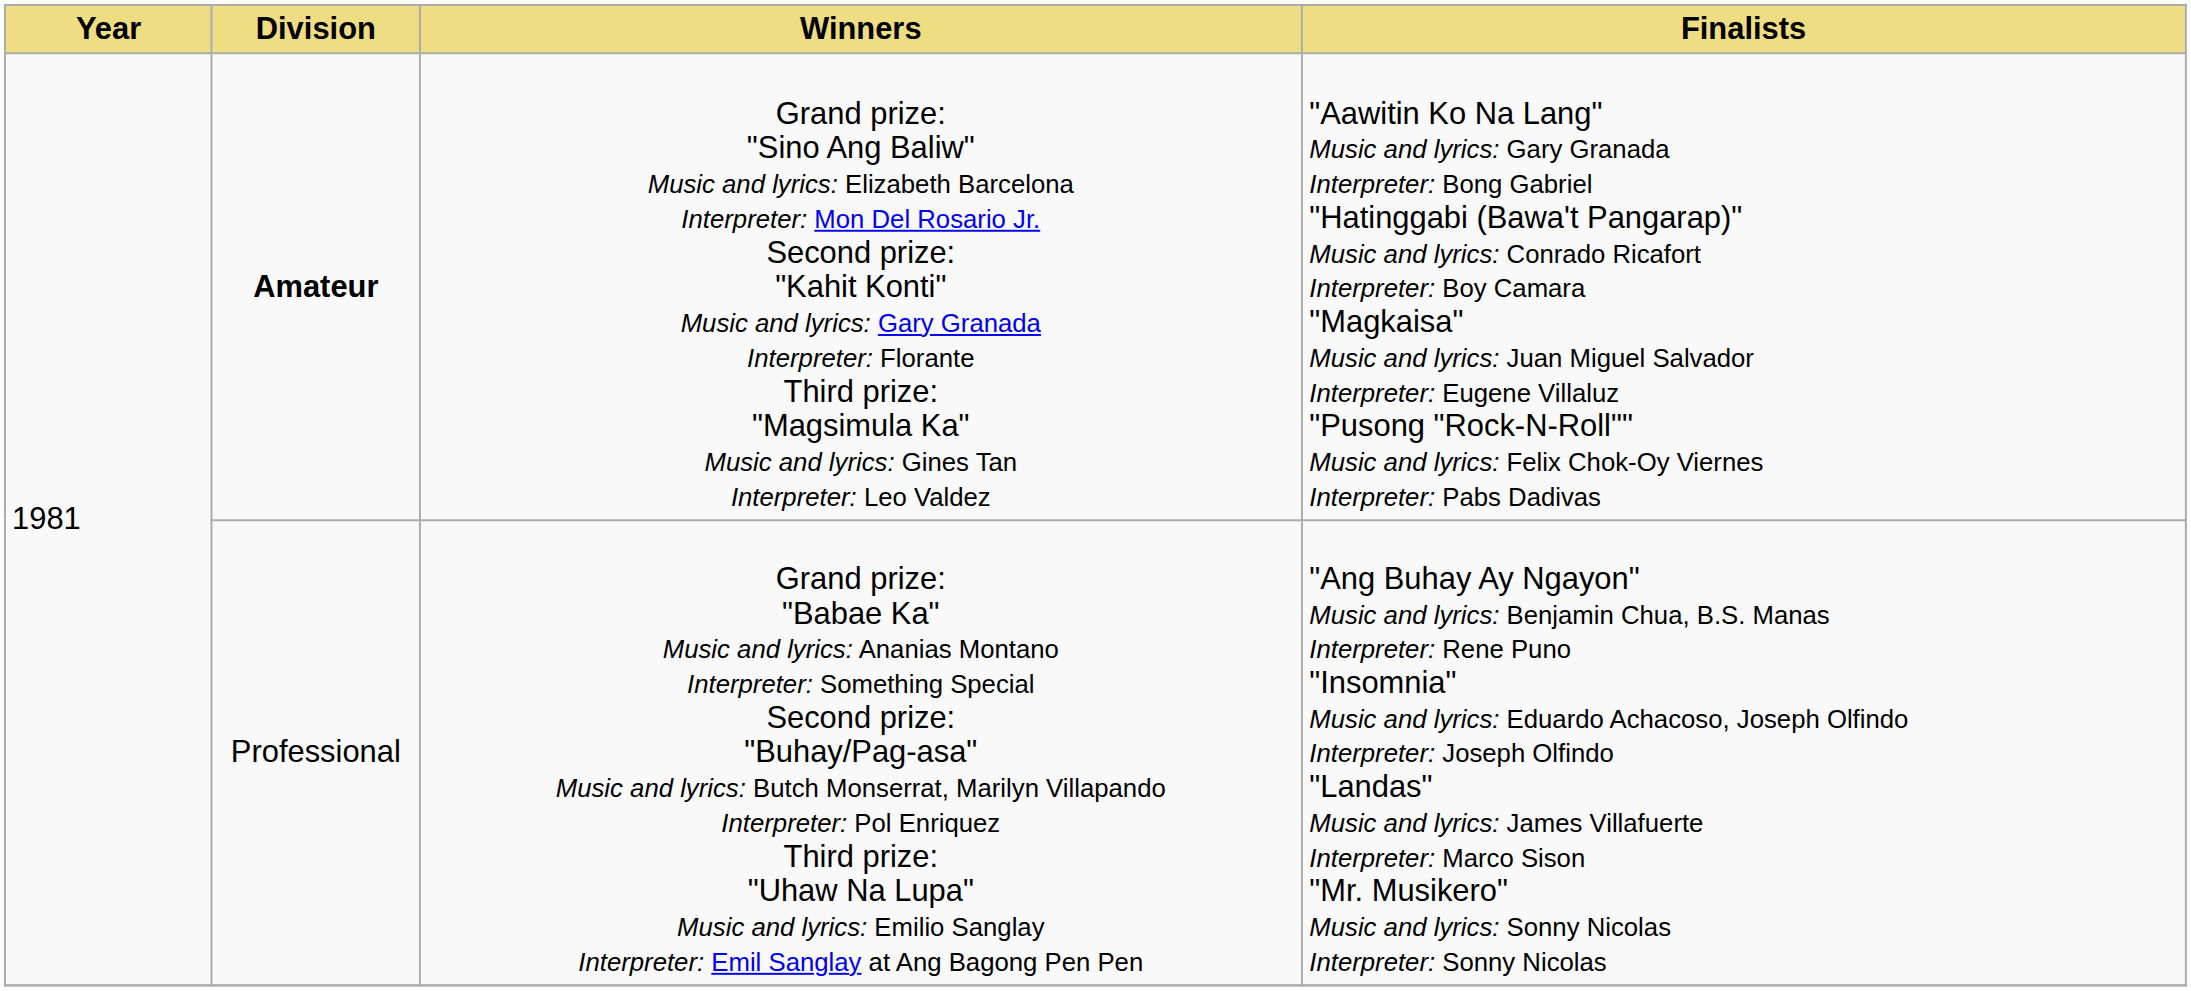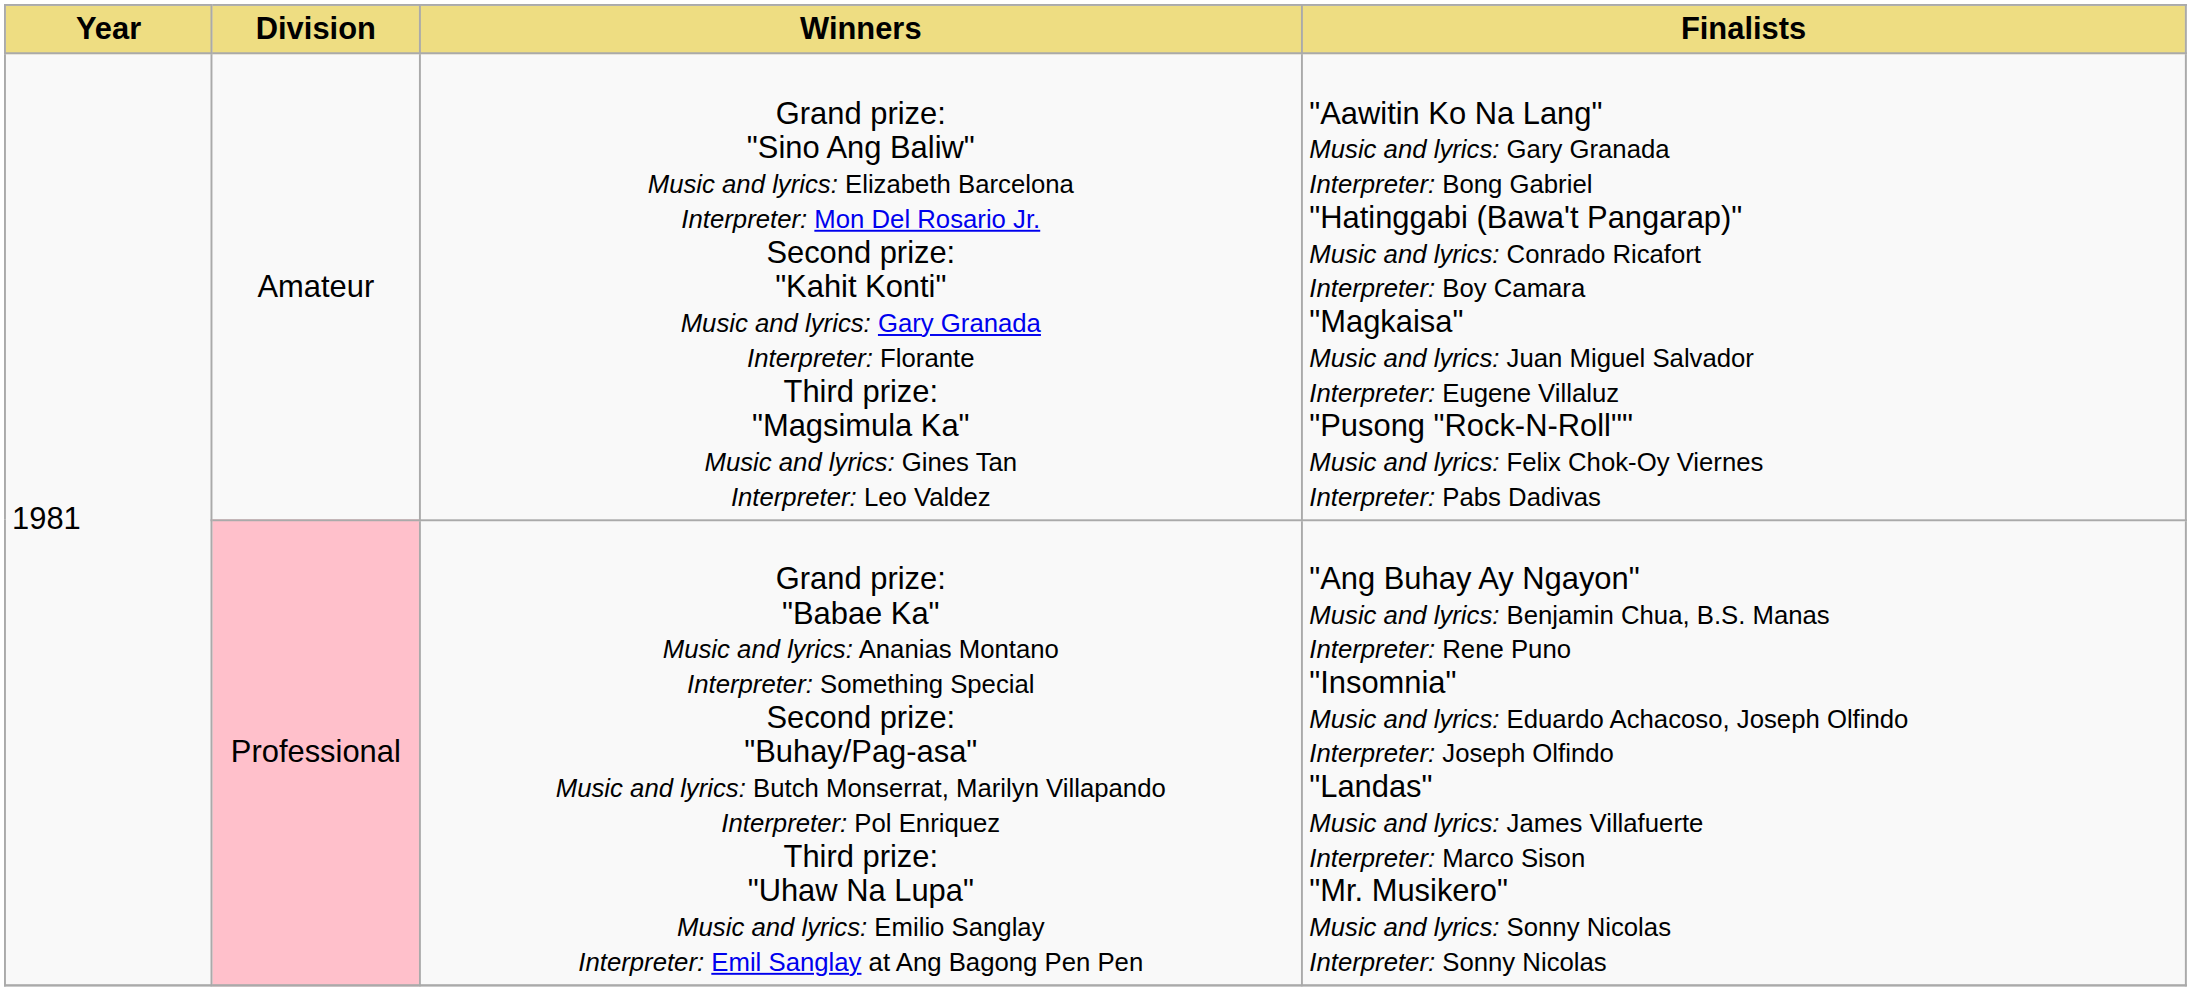(316, 286) bold -> (316, 286) normal
(316, 752) no background -> (316, 752) pink background
